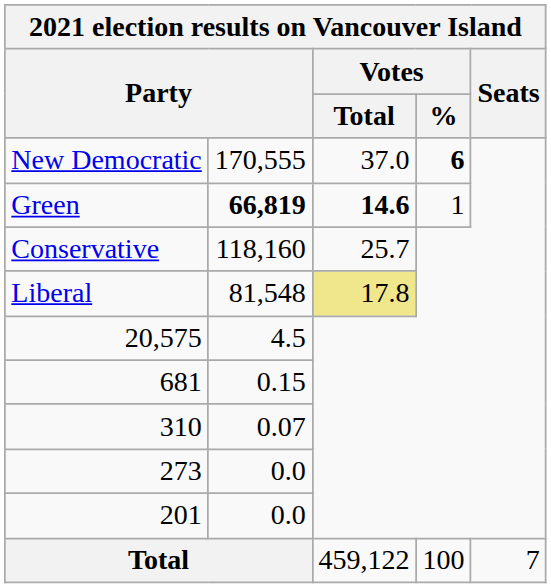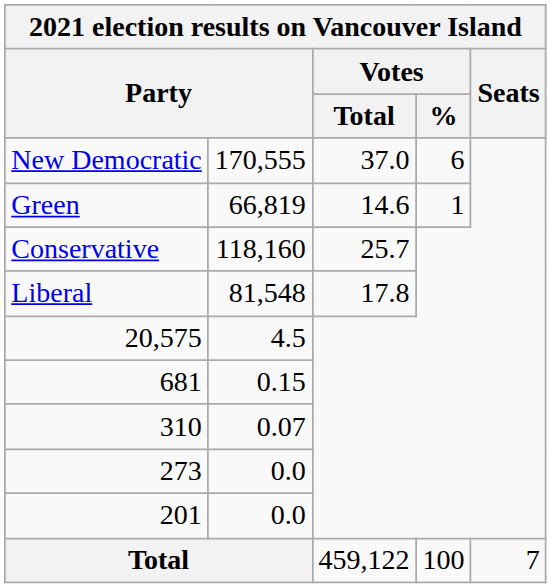(458, 159) bold -> (458, 159) normal
(267, 204) bold -> (267, 204) normal
(385, 204) bold -> (385, 204) normal
(385, 293) khaki background -> (385, 293) no background
